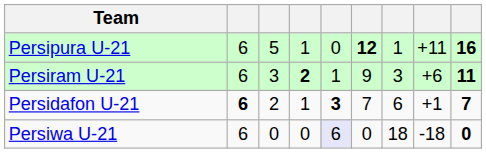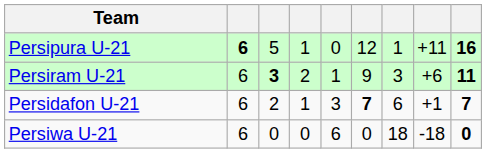(243, 47) normal -> (243, 47) bold
(367, 47) bold -> (367, 47) normal
(274, 76) normal -> (274, 76) bold
(305, 76) bold -> (305, 76) normal
(243, 104) bold -> (243, 104) normal
(336, 104) bold -> (336, 104) normal
(367, 104) normal -> (367, 104) bold
(336, 133) lavender background -> (336, 133) no background
